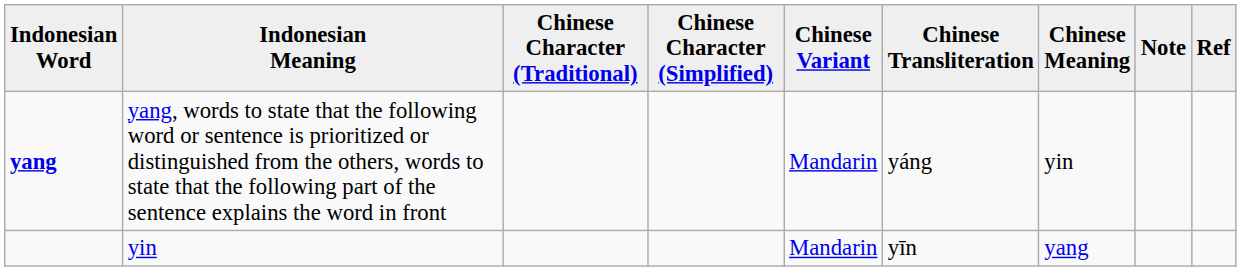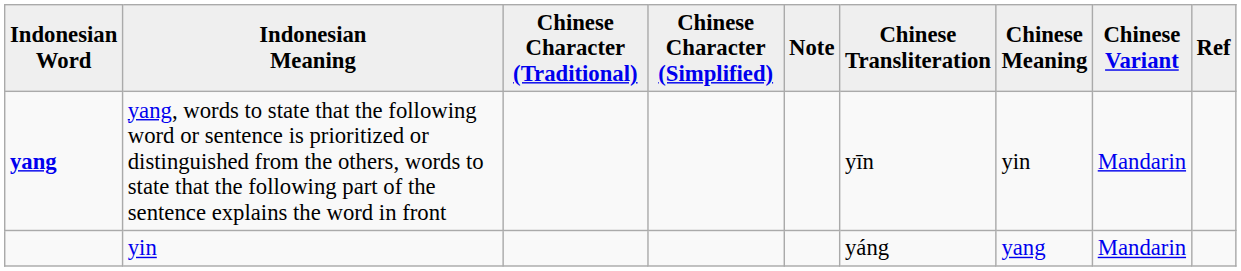columns swapped: (833, 48) <-> (1163, 48)
(910, 160) yáng -> (859, 160) yīn
(902, 247) yīn -> (867, 247) yáng
